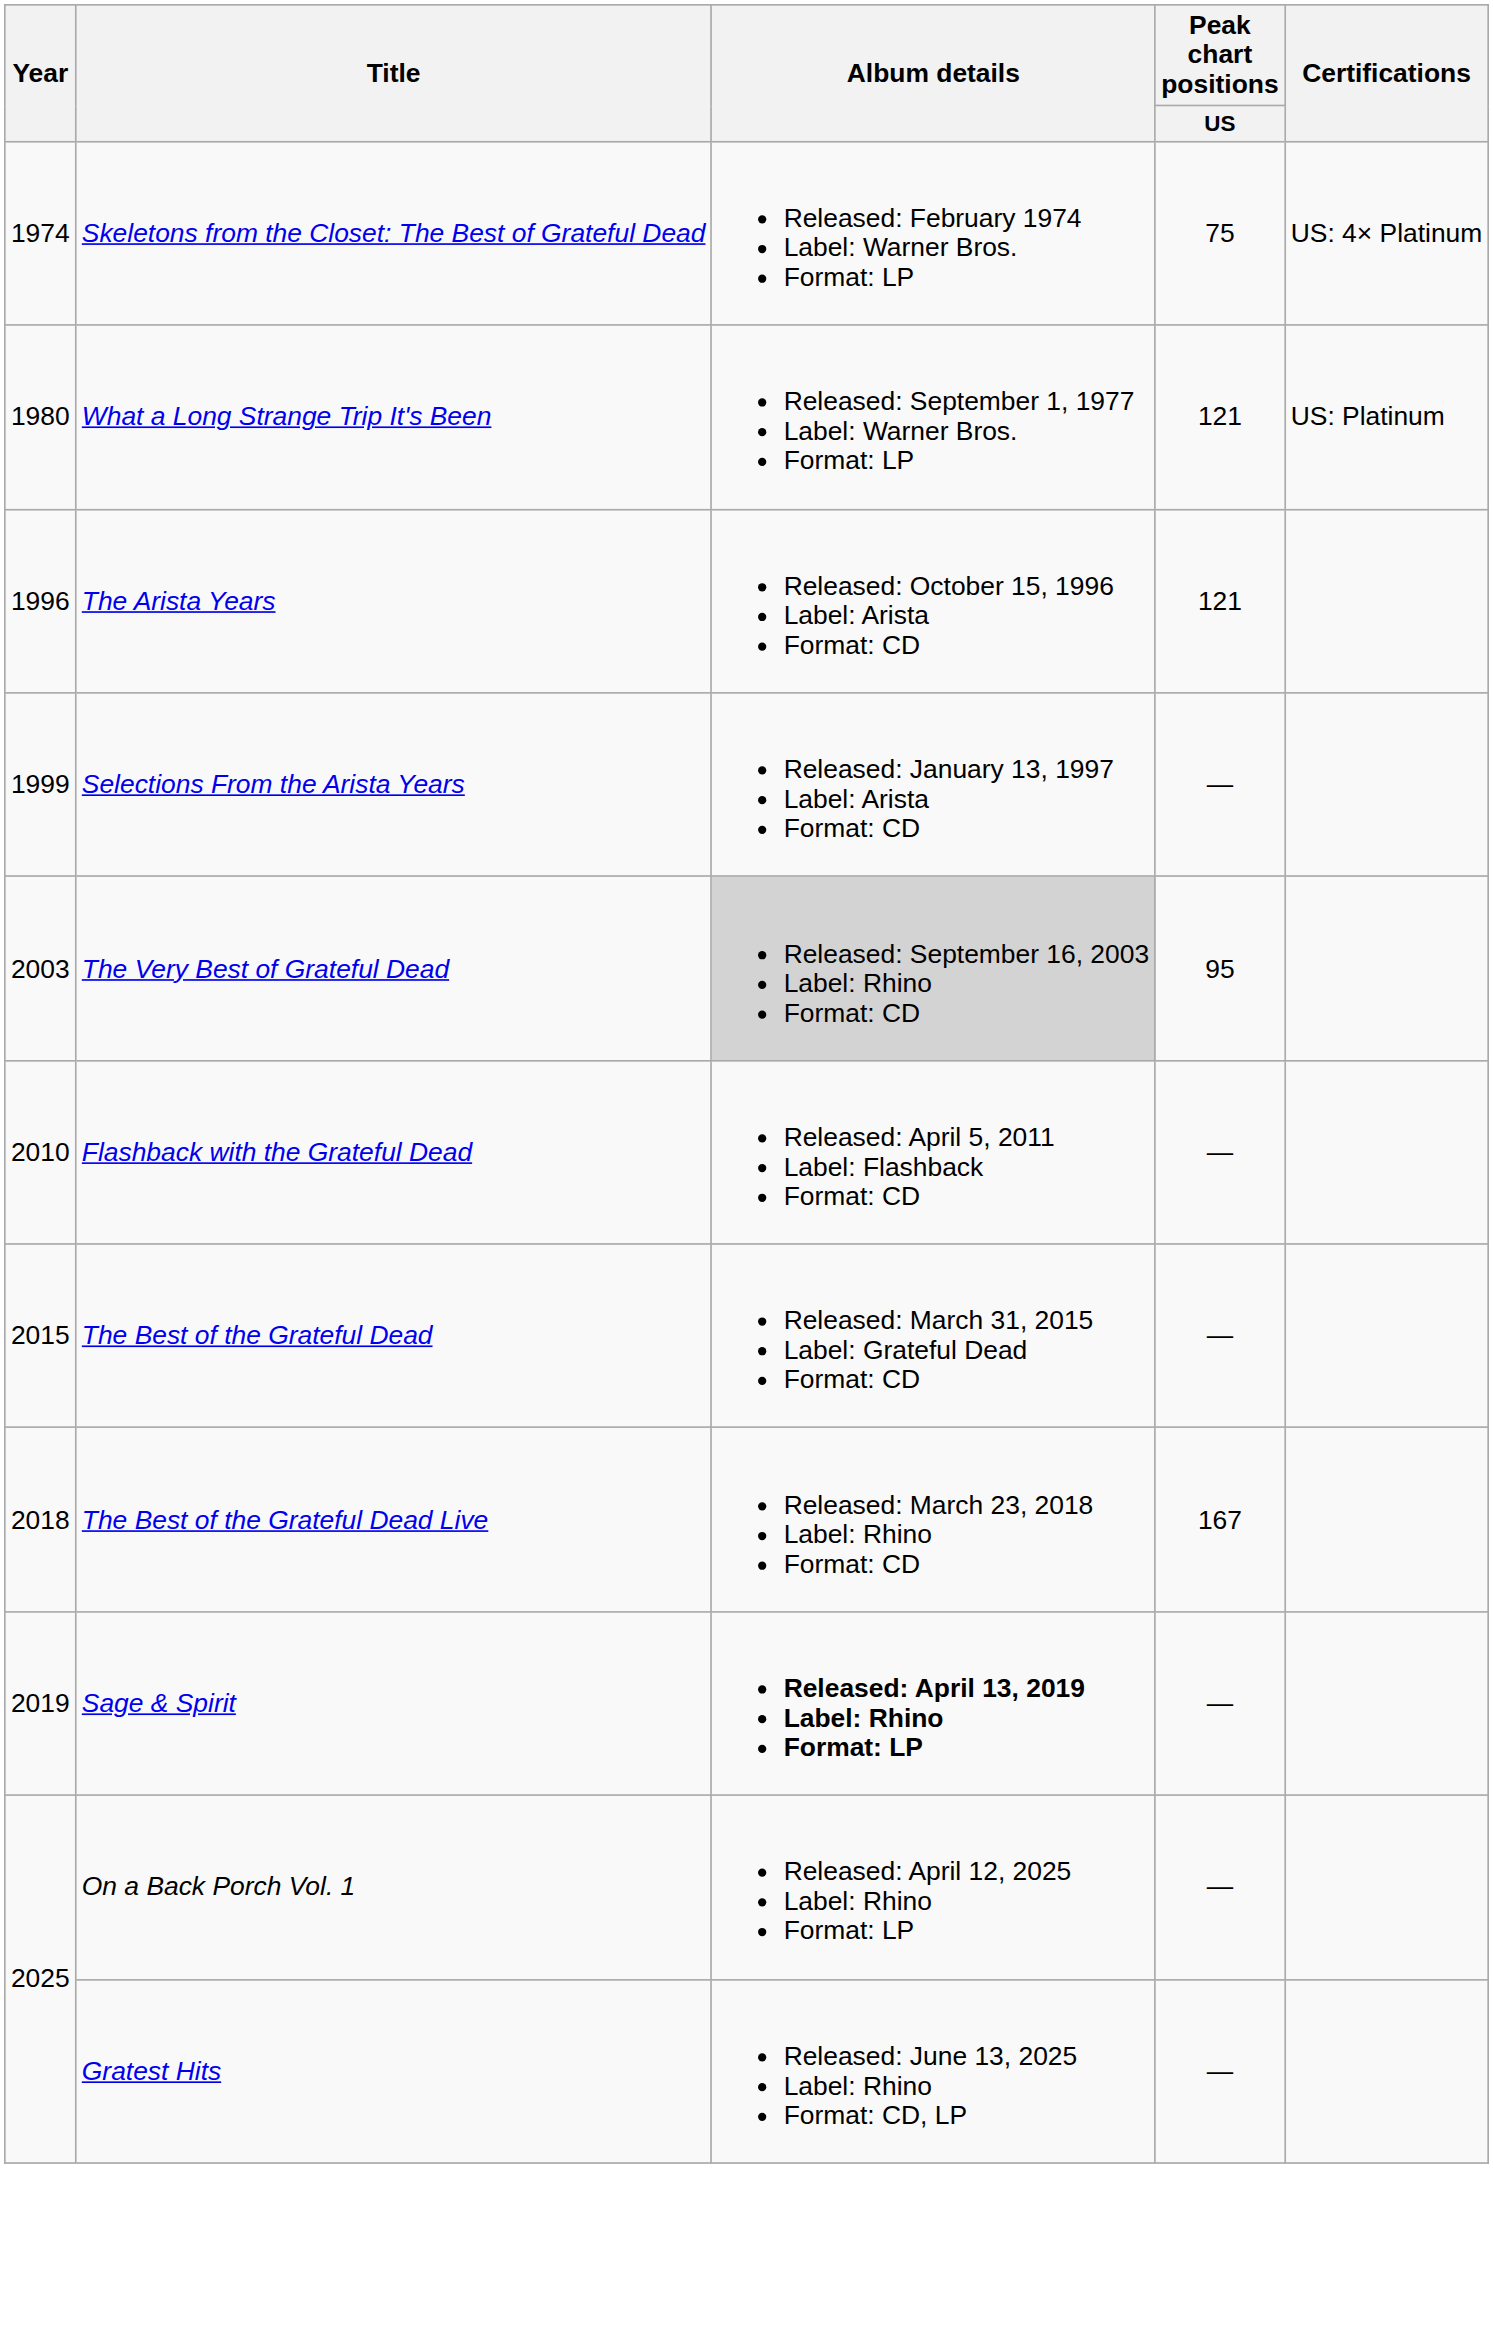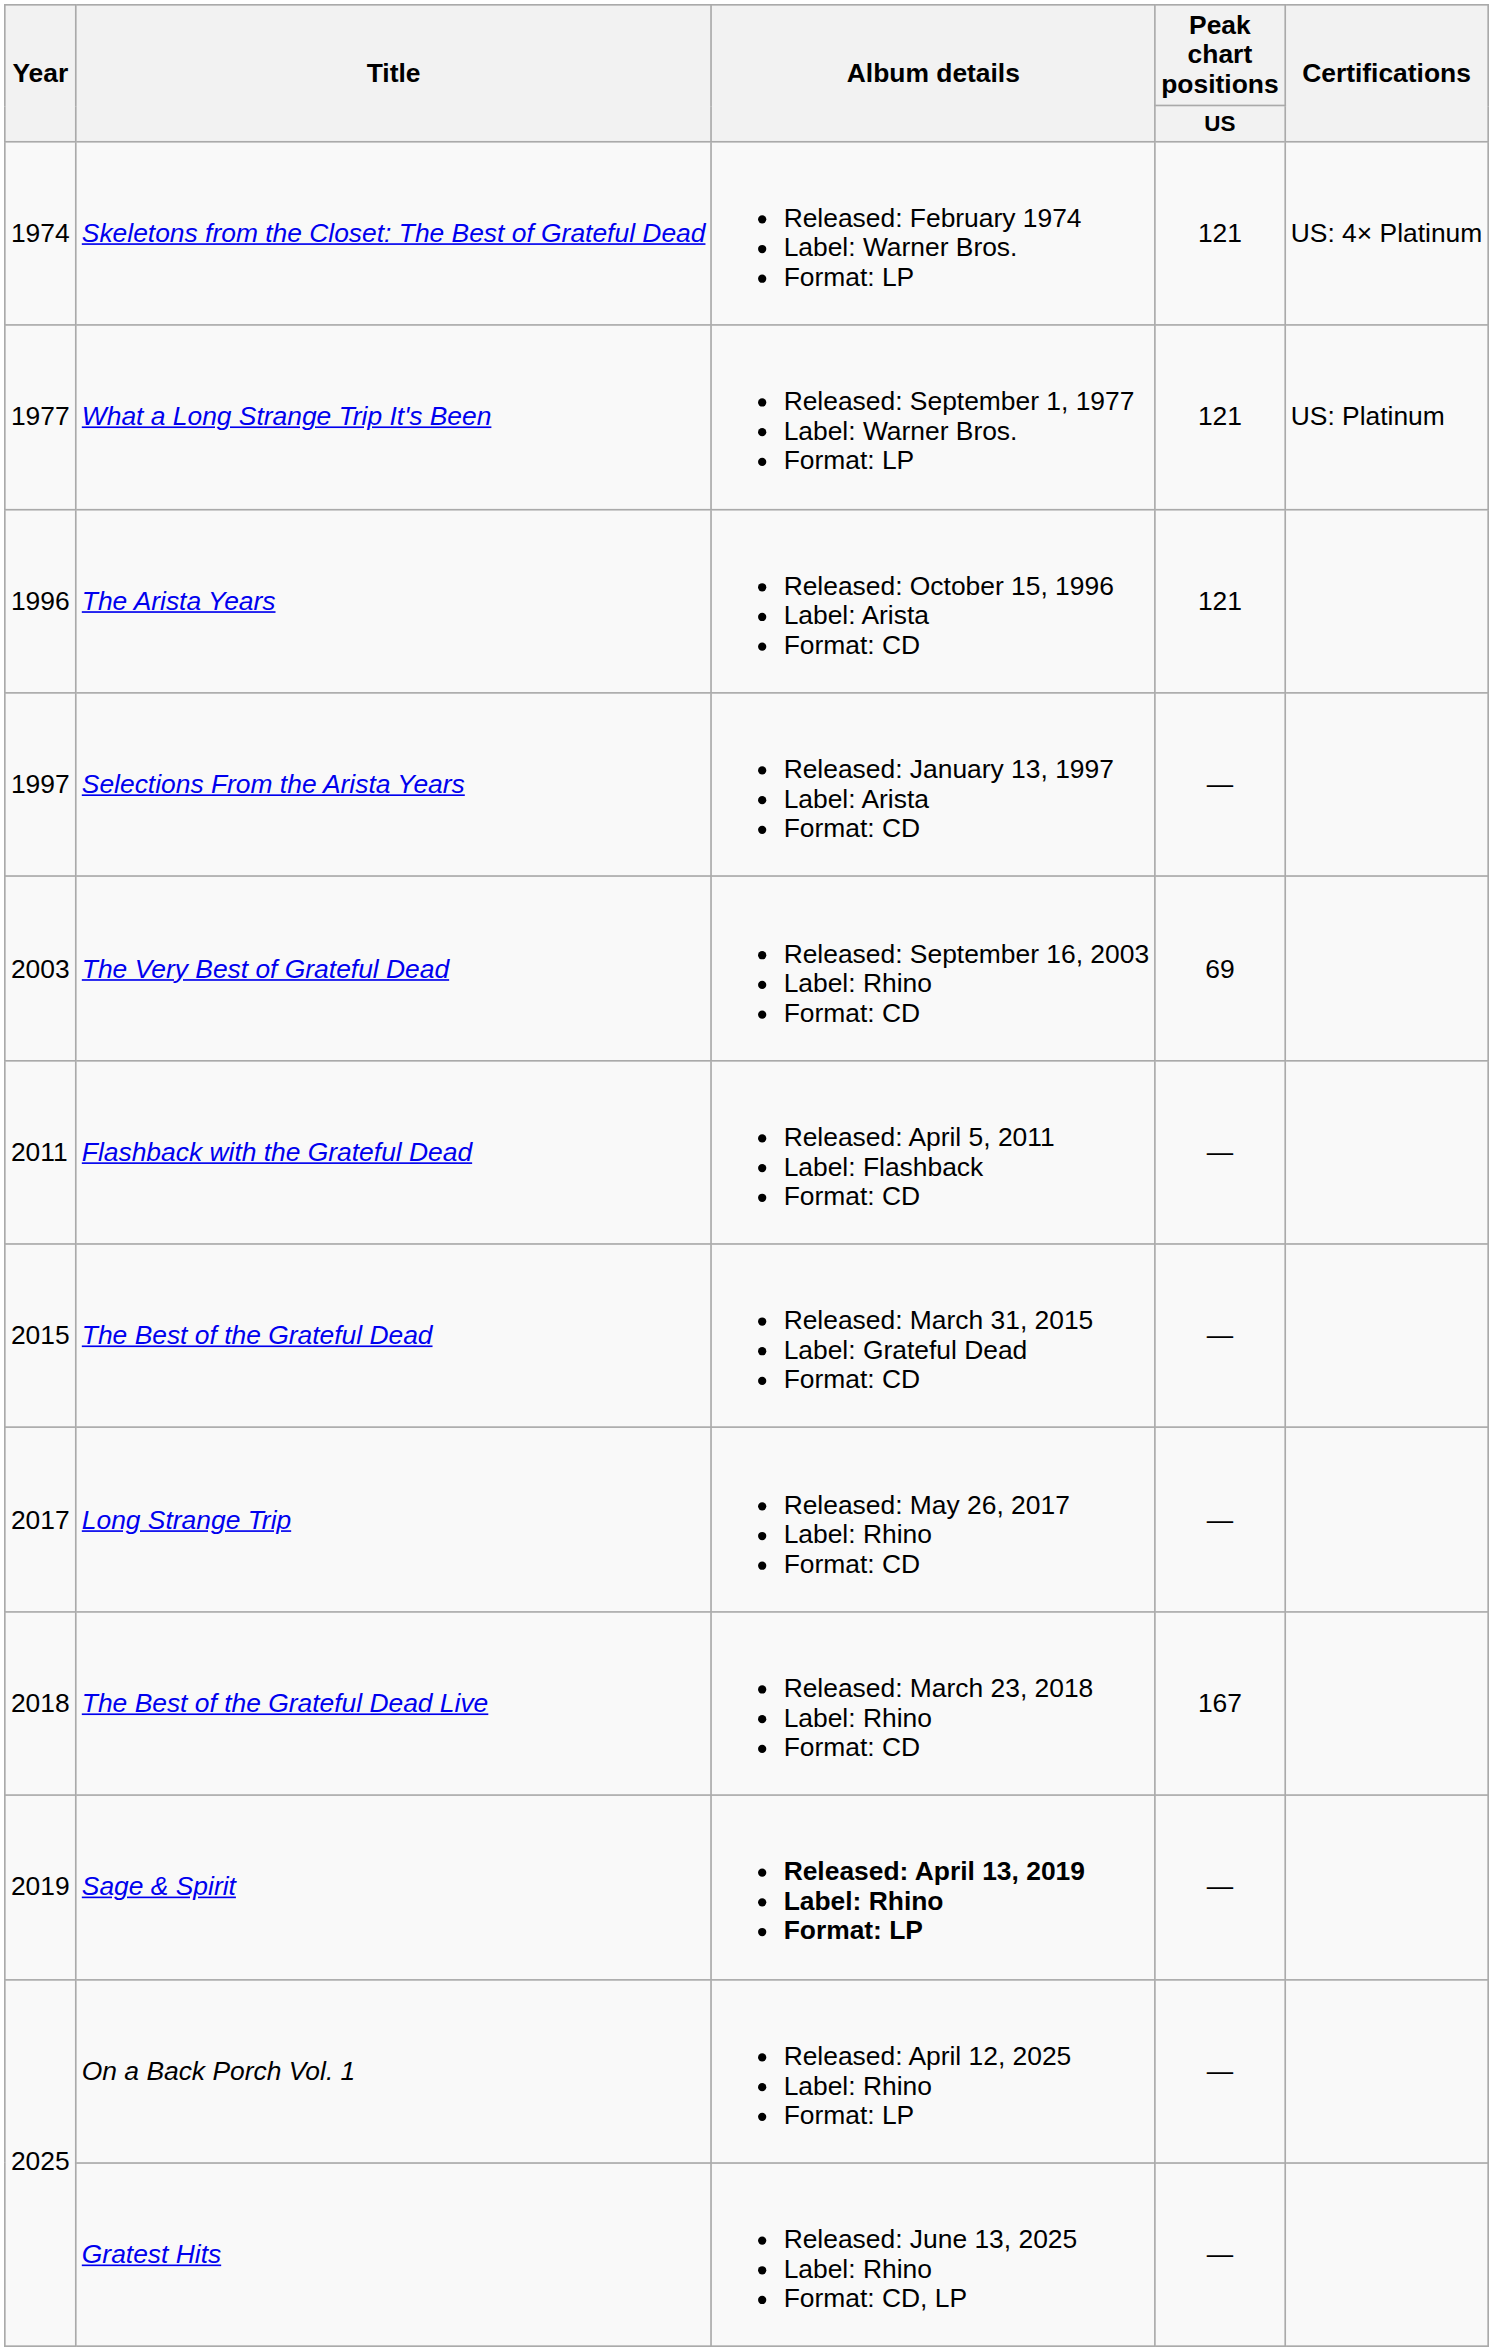(1220, 233) 75 -> (1220, 233) 121
(40, 416) 1980 -> (40, 416) 1977
(40, 784) 1999 -> (40, 784) 1997
(933, 983) lightgrey background -> (933, 983) no background
(1220, 968) 95 -> (1220, 968) 69
(40, 1151) 2010 -> (39, 1151) 2011
+ row: (186, 1519)
